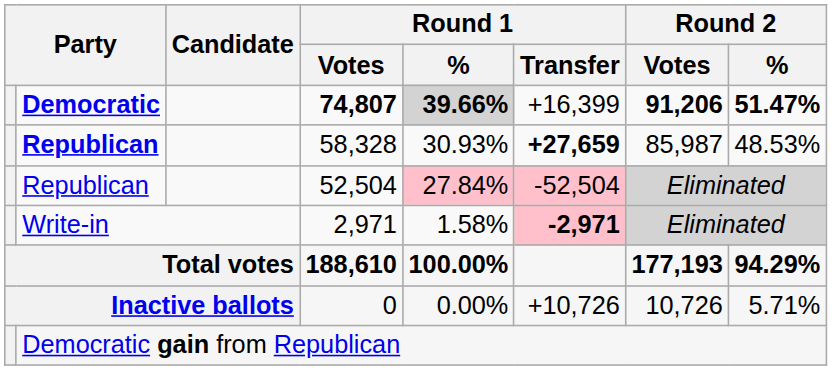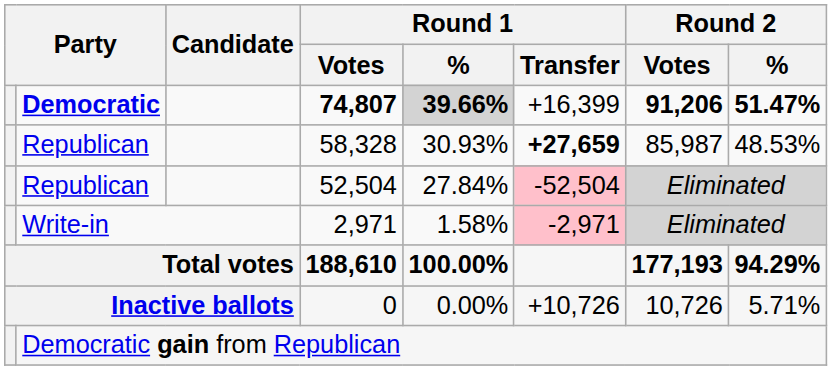(90, 144) bold -> (86, 144) normal
(465, 184) pink background -> (465, 184) no background
(584, 225) bold -> (584, 225) normal
